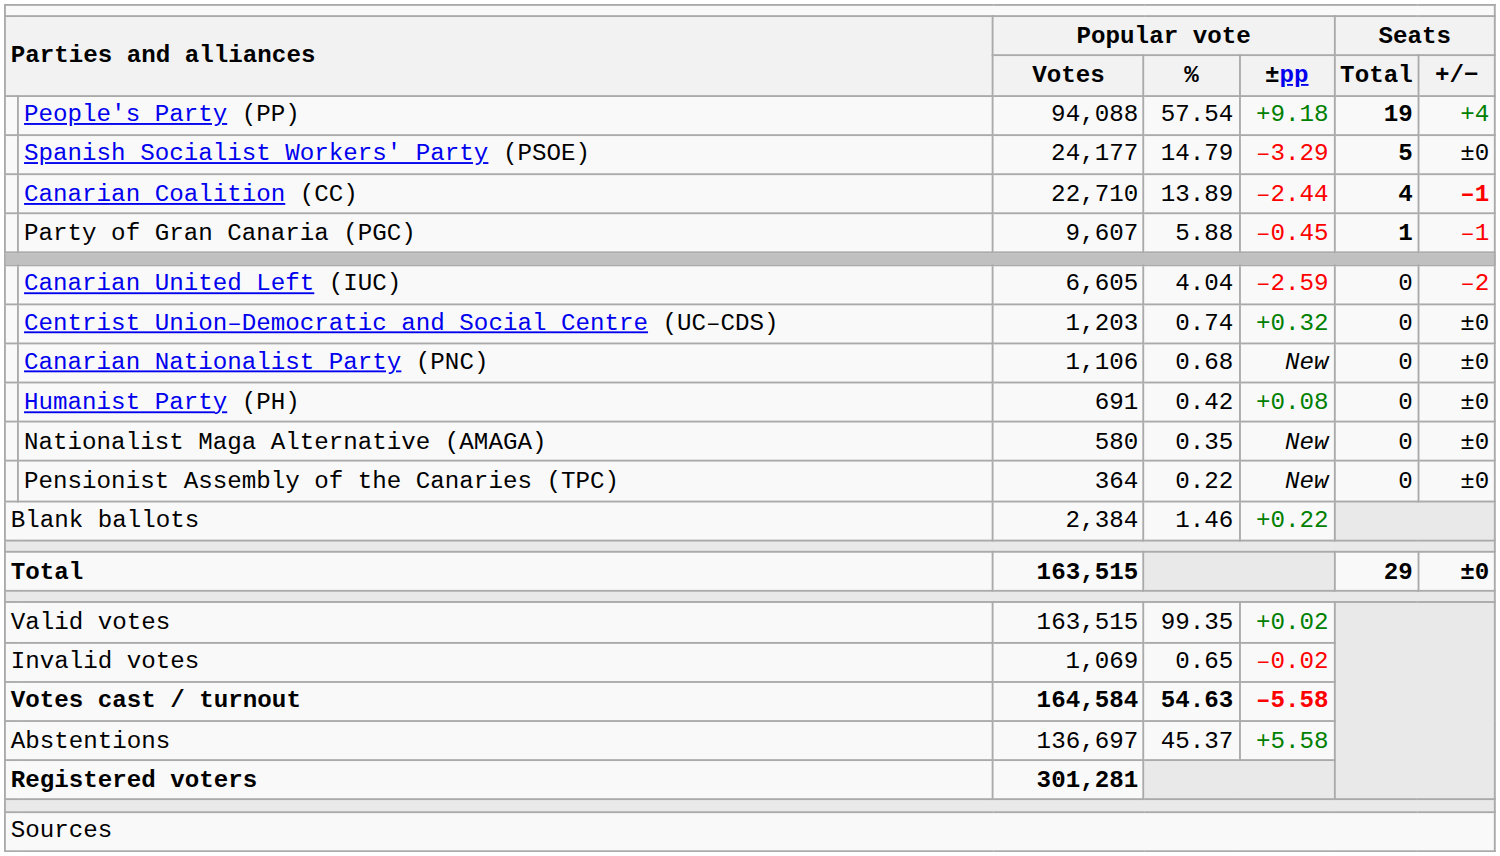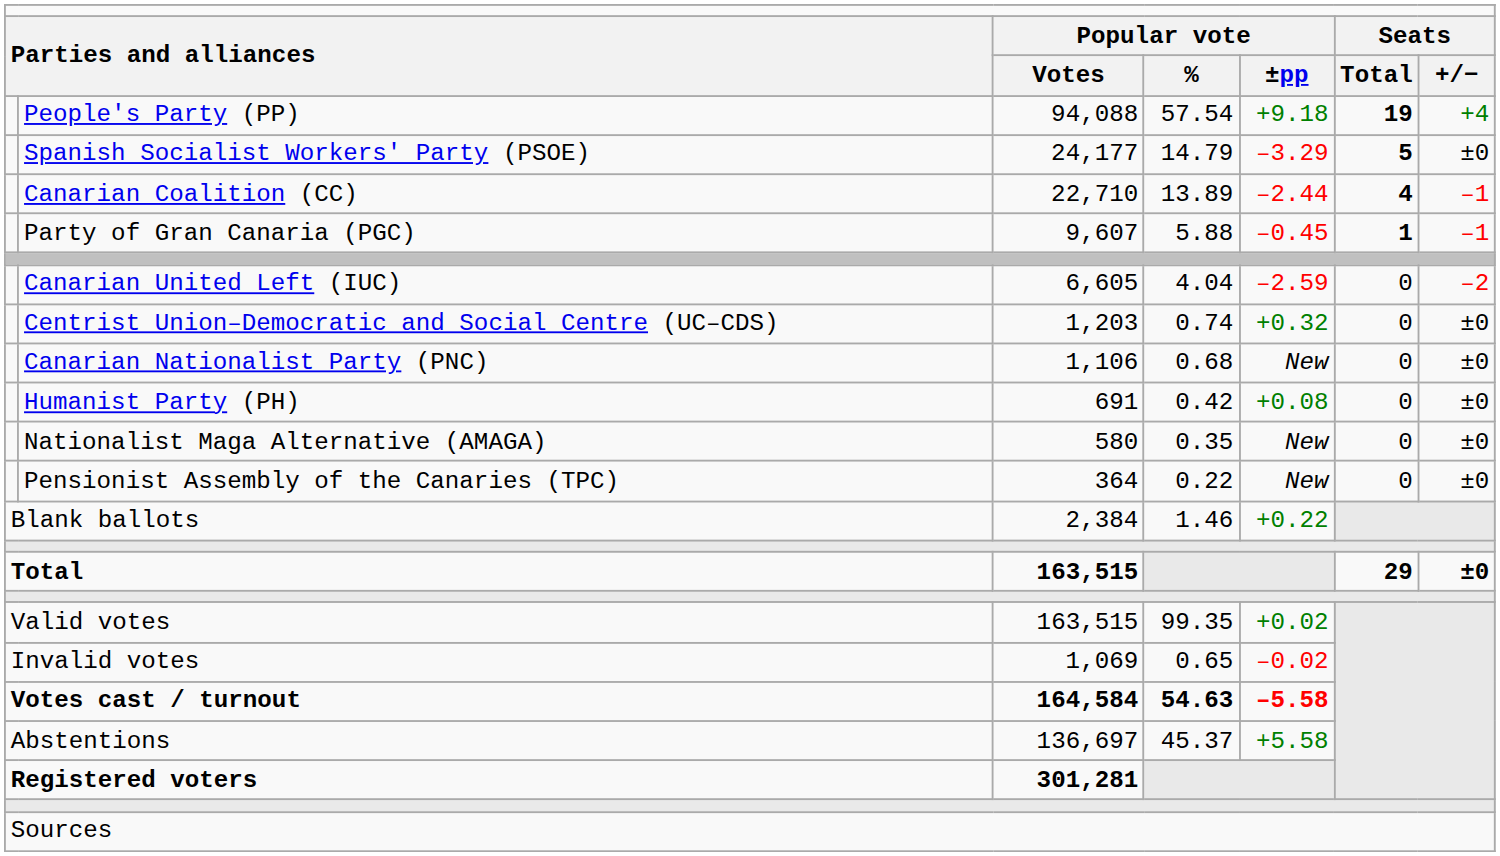(1475, 194) bold -> (1475, 194) normal
